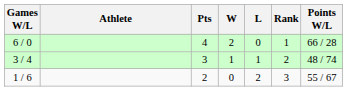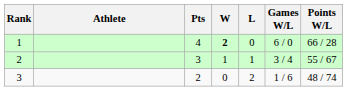columns swapped: (286, 19) <-> (22, 19)
(231, 43) normal -> (225, 43) bold
(322, 60) 48 / 74 -> (322, 60) 55 / 67
(322, 77) 55 / 67 -> (322, 77) 48 / 74
